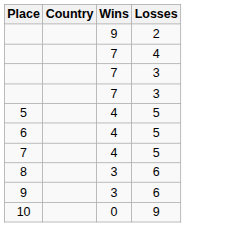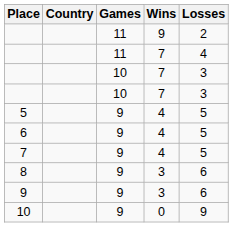+ column: (120, 14)
